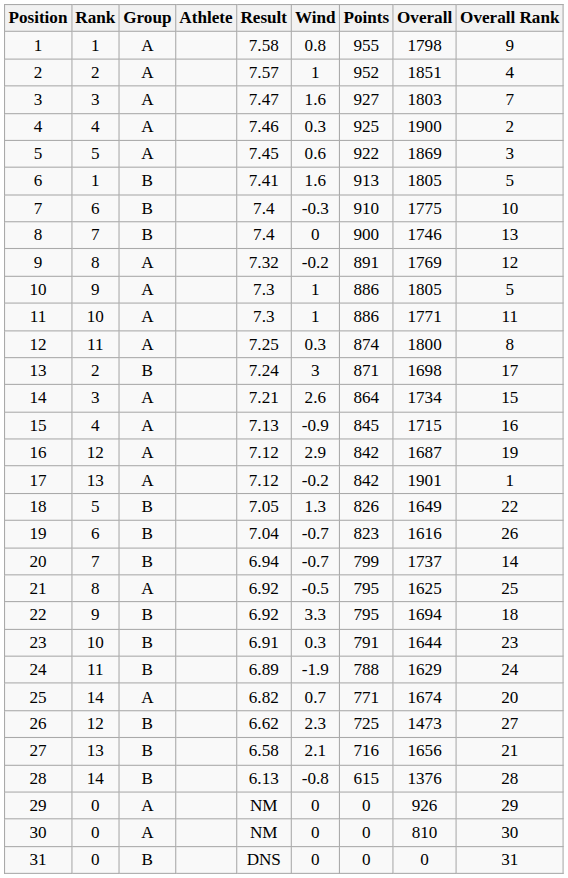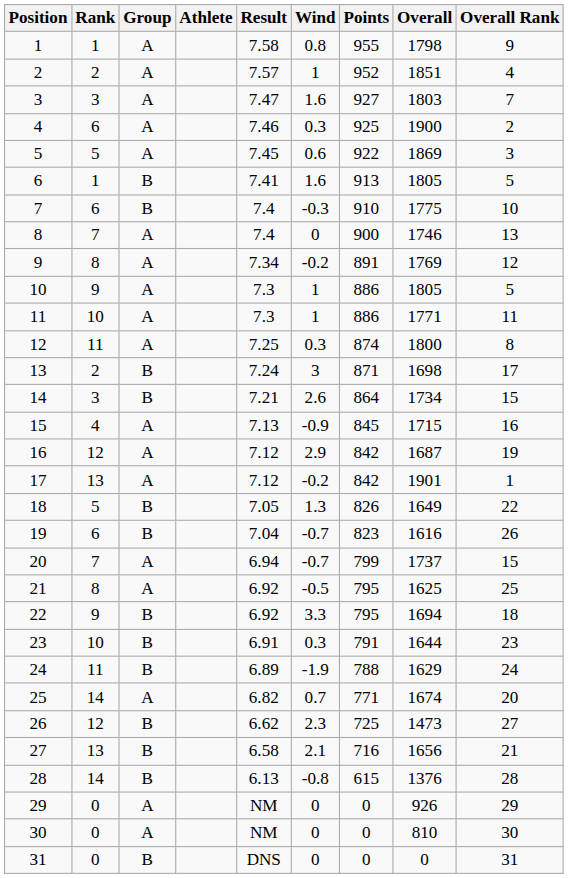(95, 126) 4 -> (95, 126) 6
(147, 235) B -> (147, 235) A
(264, 262) 7.32 -> (264, 262) 7.34
(147, 398) A -> (147, 398) B
(147, 561) B -> (147, 561) A
(510, 561) 14 -> (510, 561) 15
